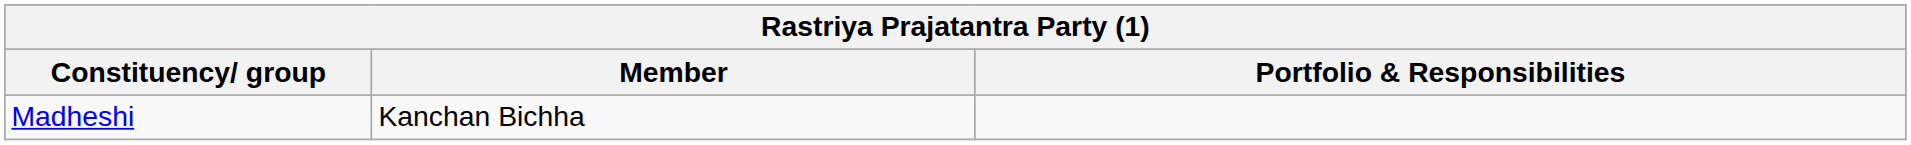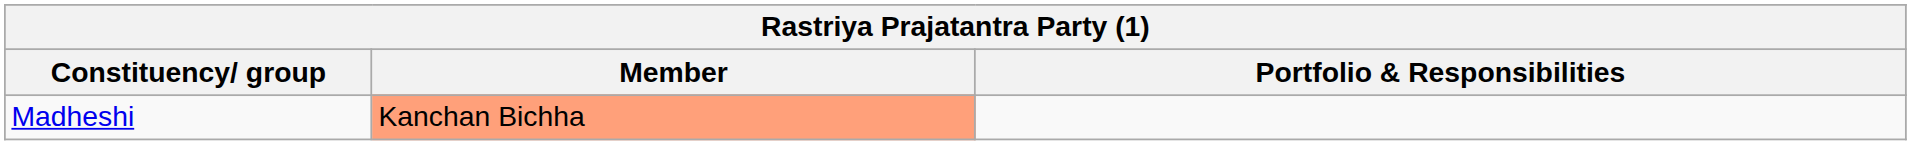(482, 116) no background -> (482, 116) lightsalmon background
